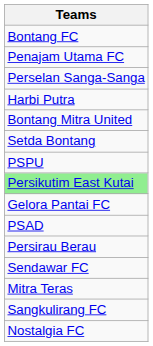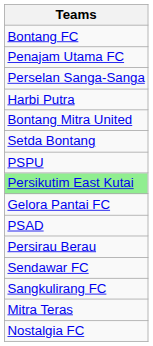(40, 288) Mitra Teras -> (57, 288) Sangkulirang FC
(57, 309) Sangkulirang FC -> (40, 309) Mitra Teras
